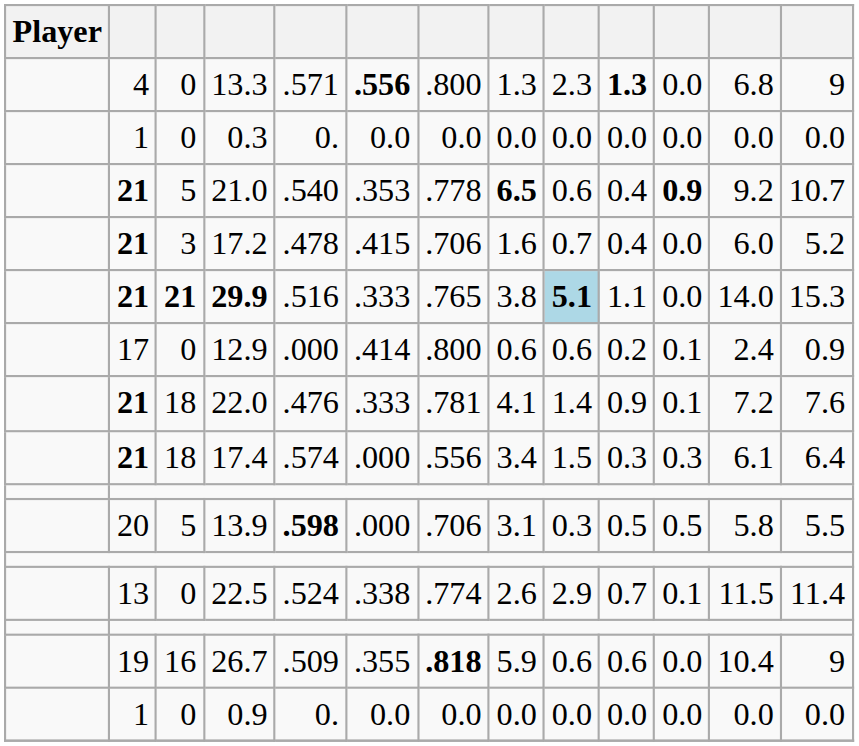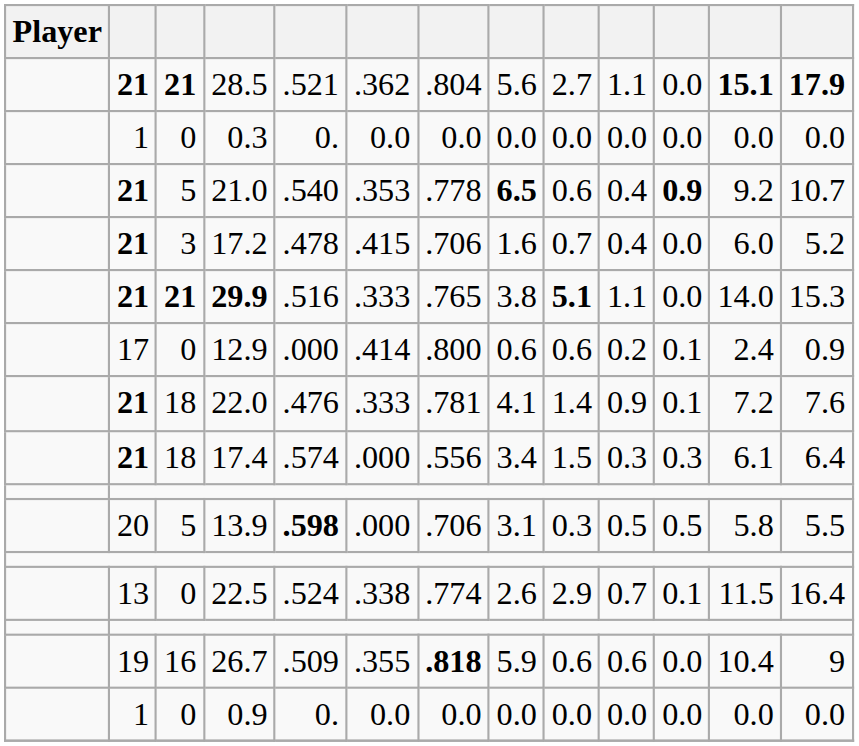- row: (141, 84)
+ row: (133, 84)
(572, 296) lightblue background -> (572, 296) no background
(818, 592) 11.4 -> (817, 592) 16.4
